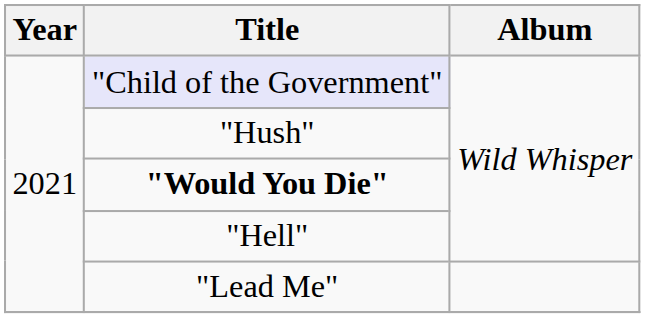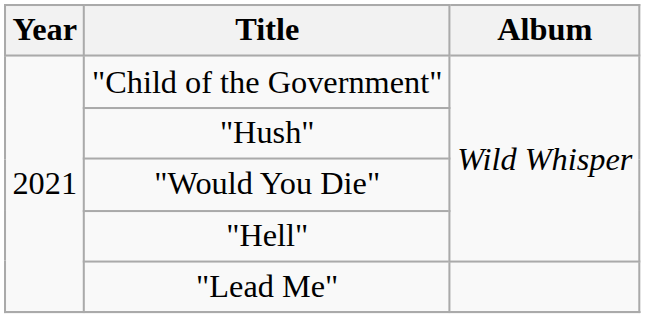(267, 81) lavender background -> (267, 81) no background
(267, 183) bold -> (267, 183) normal
